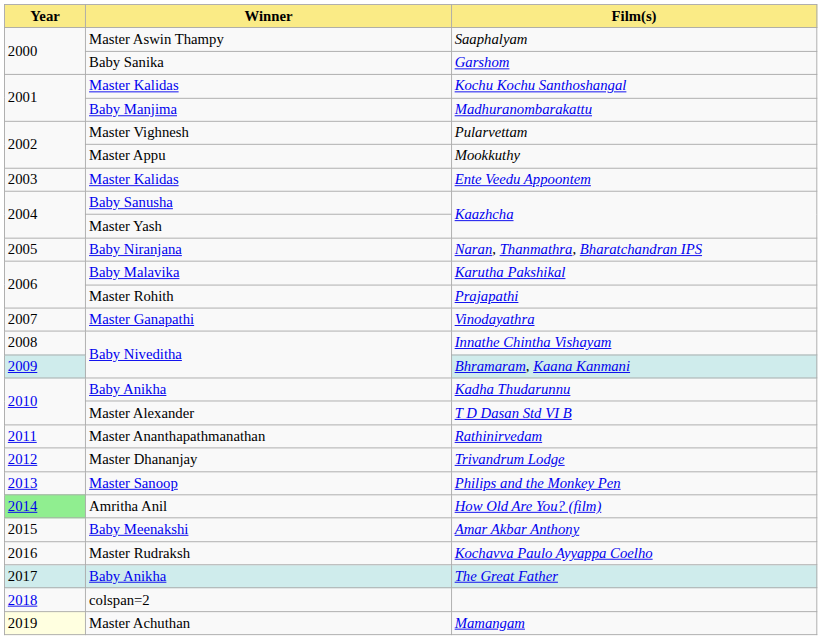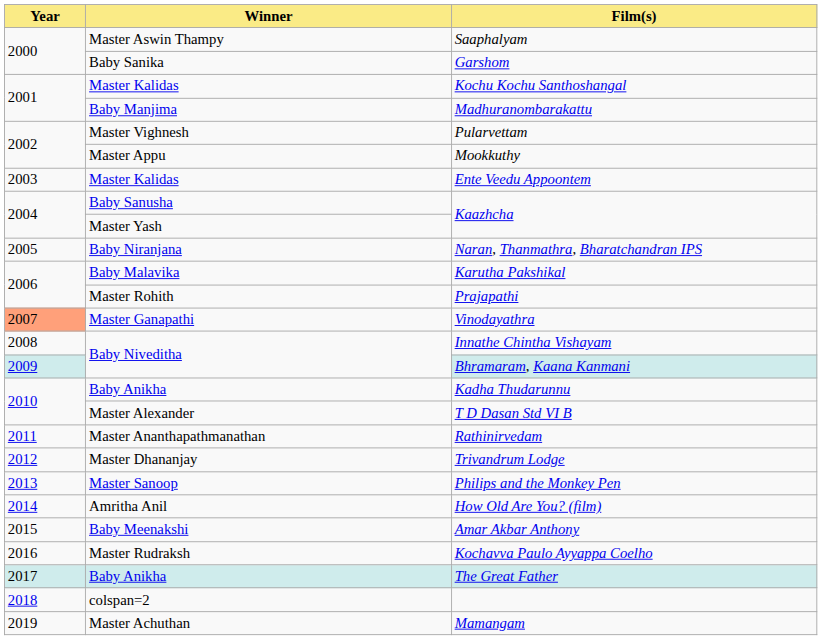(23, 319) no background -> (23, 319) lightsalmon background
(23, 506) lightgreen background -> (23, 506) no background
(23, 623) lightyellow background -> (23, 623) no background
